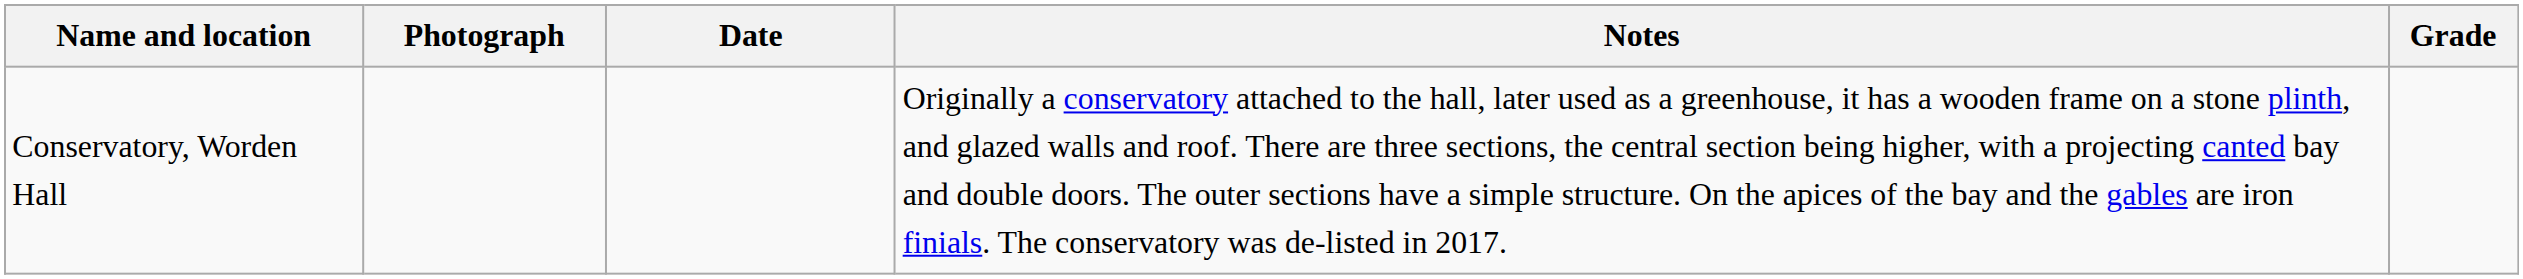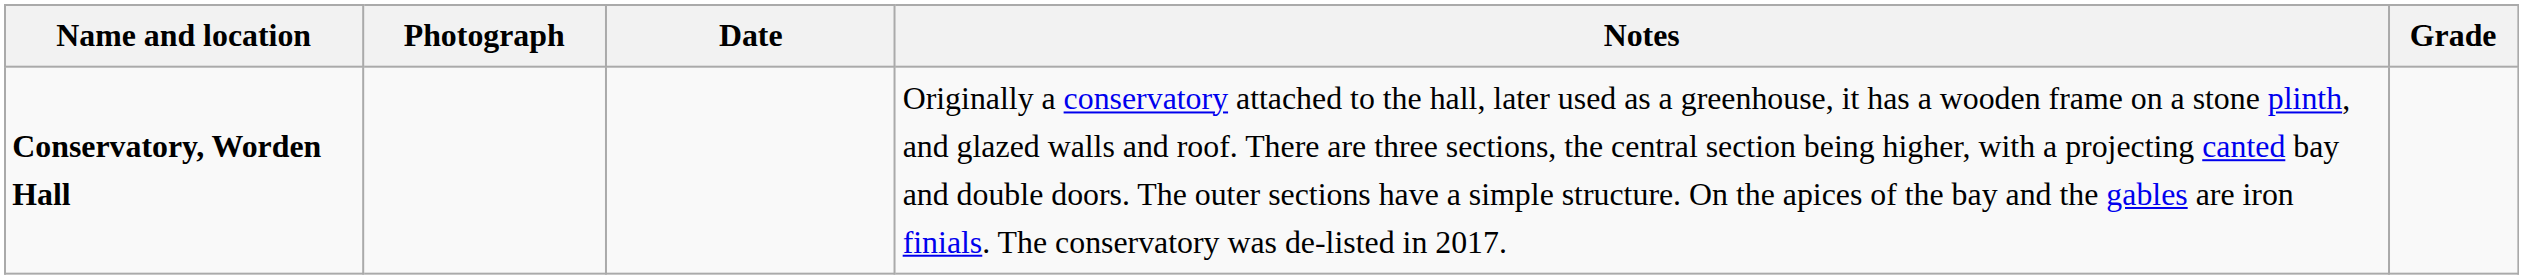(155, 169) normal -> (167, 169) bold
